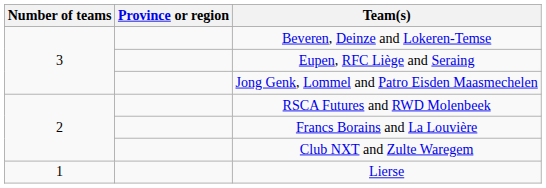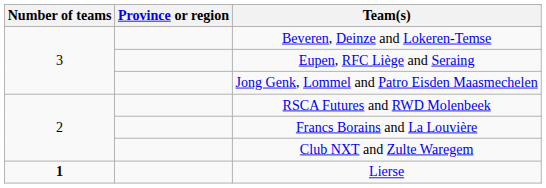(60, 171) normal -> (60, 171) bold
